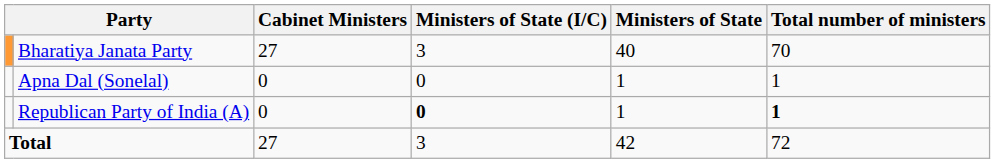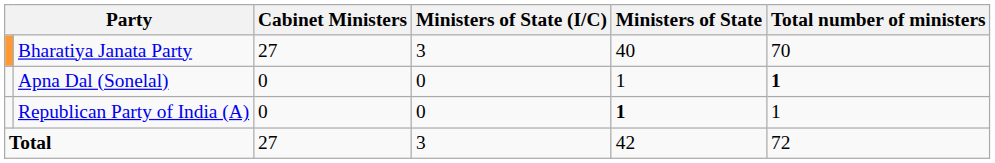(776, 81) normal -> (776, 81) bold
(421, 111) bold -> (421, 111) normal
(621, 111) normal -> (621, 111) bold
(776, 111) bold -> (776, 111) normal
